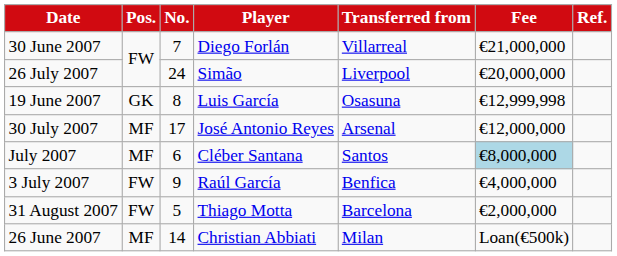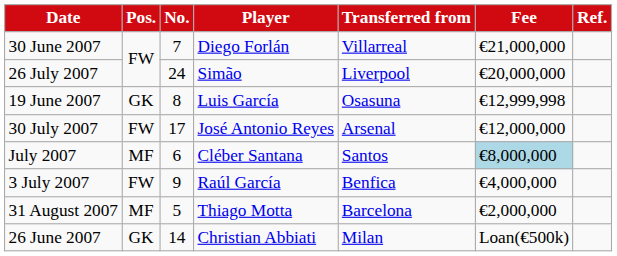(141, 127) MF -> (141, 127) FW
(141, 210) FW -> (141, 210) MF
(141, 237) MF -> (141, 237) GK
